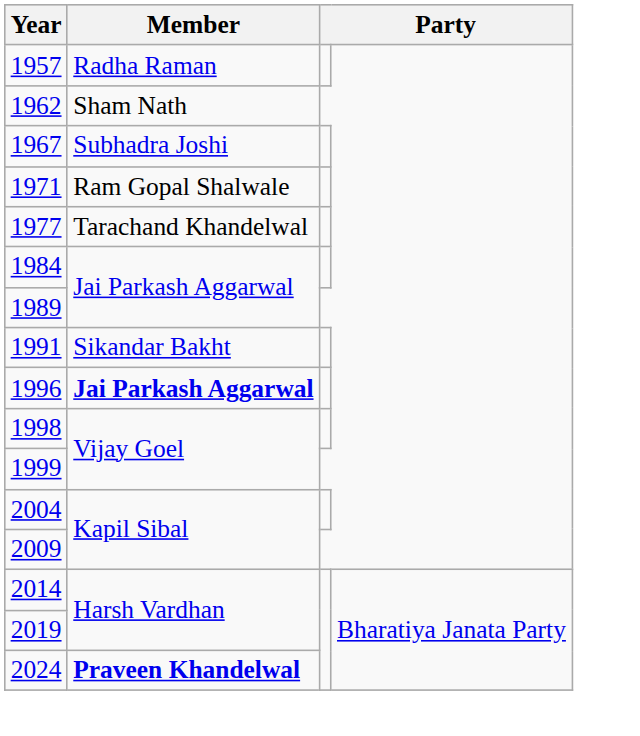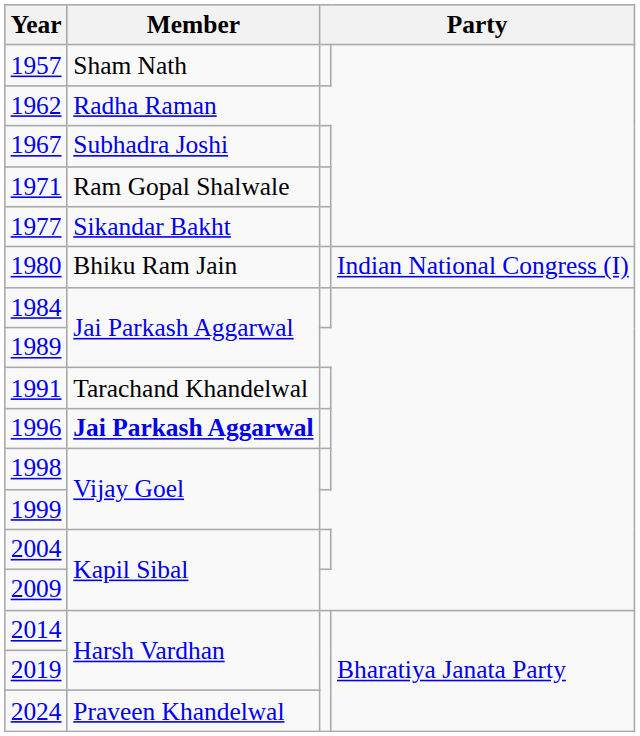(145, 65) Radha Raman -> (130, 65) Sham Nath
(130, 105) Sham Nath -> (145, 105) Radha Raman
(191, 226) Tarachand Khandelwal -> (152, 226) Sikandar Bakht
+ row: (36, 266)
(152, 347) Sikandar Bakht -> (191, 387) Tarachand Khandelwal
(187, 670) bold -> (179, 710) normal
